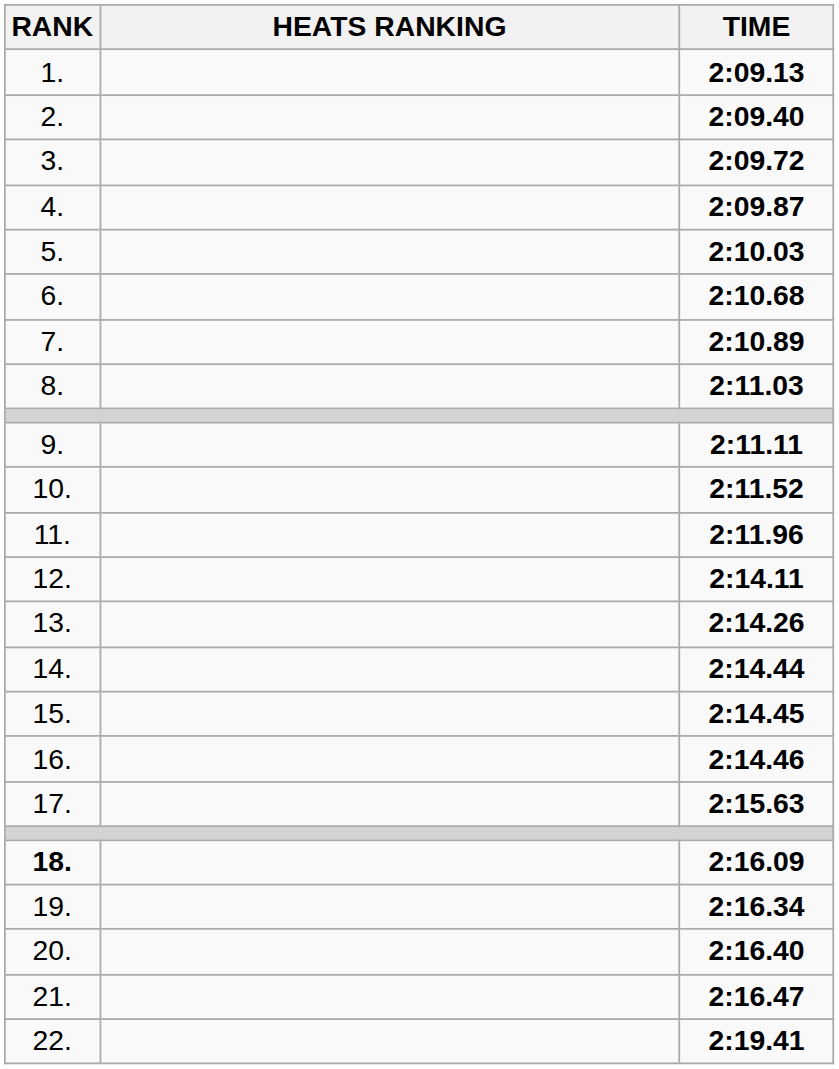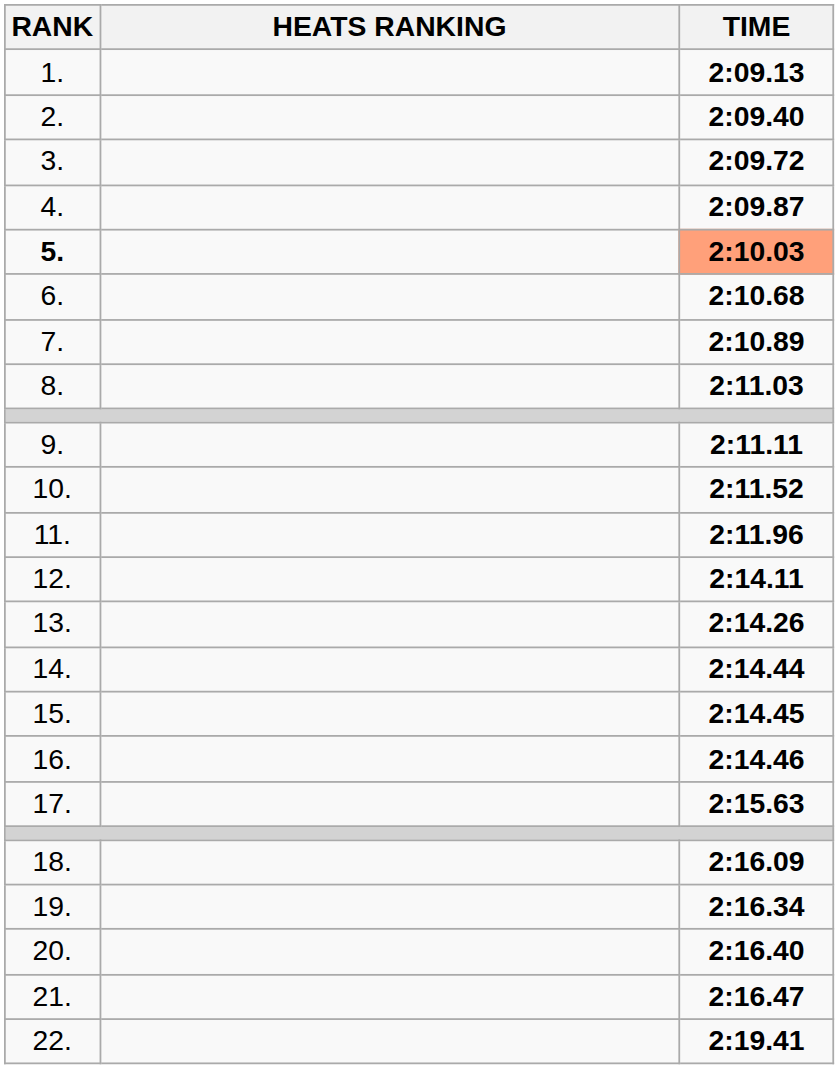(52, 251) normal -> (52, 251) bold
(757, 251) no background -> (757, 251) lightsalmon background
(52, 861) bold -> (52, 861) normal
